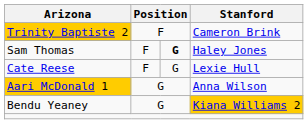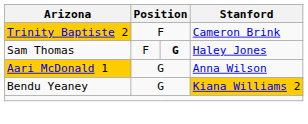- row: (41, 68)
